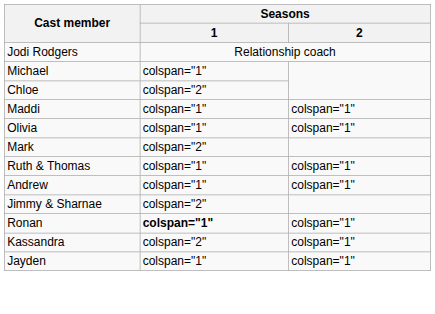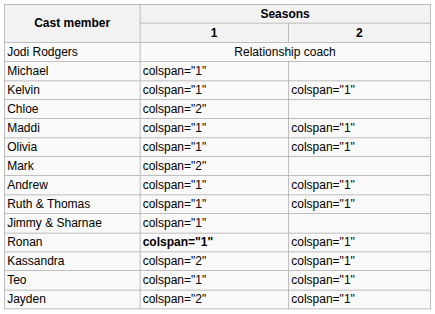+ row: (23, 90)
rows swapped: (27, 185) <-> (49, 166)
(174, 204) colspan="2" -> (174, 223) colspan="1"
+ row: (17, 280)
(174, 261) colspan="1" -> (174, 299) colspan="2"
